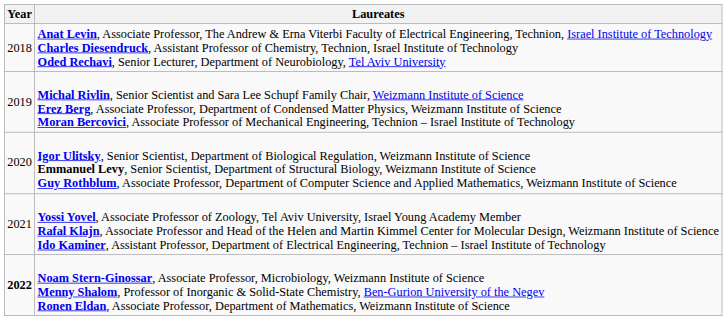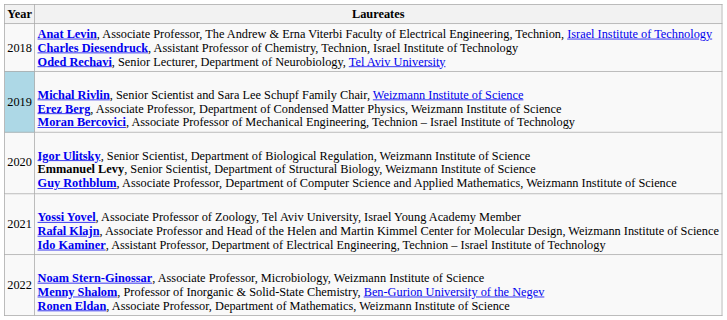(20, 101) no background -> (20, 101) lightblue background
(20, 285) bold -> (20, 285) normal
